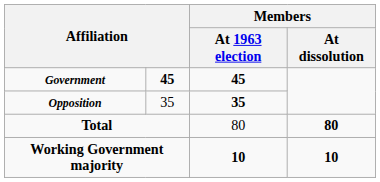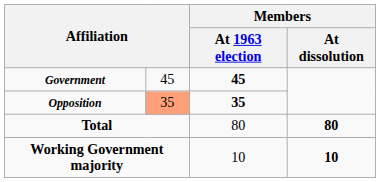(167, 79) bold -> (167, 79) normal
(167, 103) no background -> (167, 103) lightsalmon background
(238, 157) bold -> (238, 157) normal
